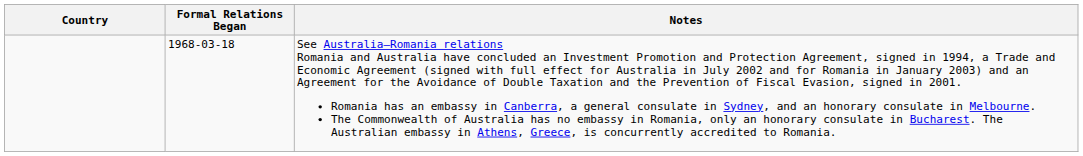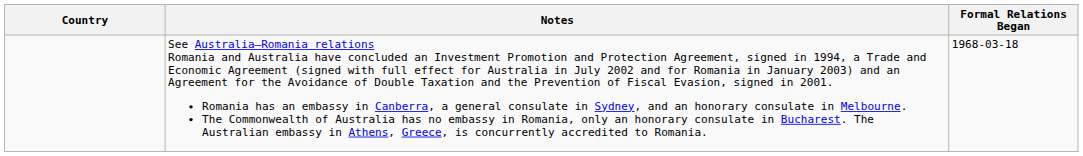columns swapped: (230, 20) <-> (686, 20)
